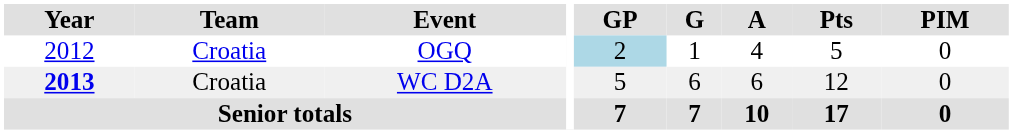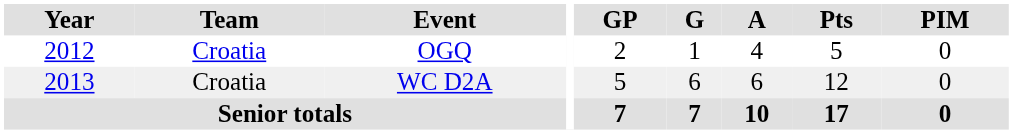(620, 50) lightblue background -> (620, 50) no background
(69, 82) bold -> (69, 82) normal
